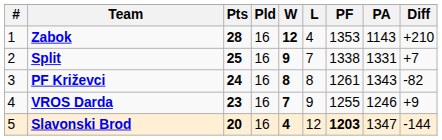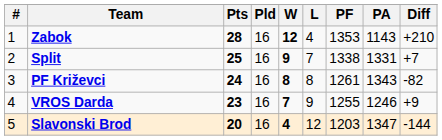(345, 124) bold -> (345, 124) normal
